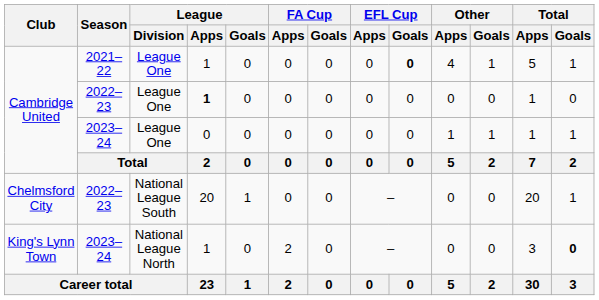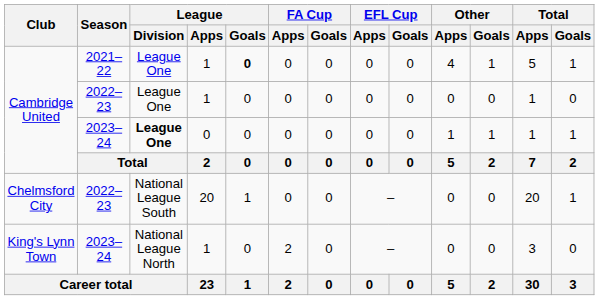(247, 63) normal -> (247, 63) bold
(410, 63) bold -> (410, 63) normal
(207, 99) bold -> (207, 99) normal
(159, 135) normal -> (159, 135) bold
(573, 249) bold -> (573, 249) normal
